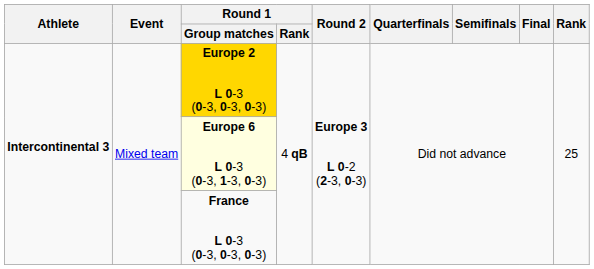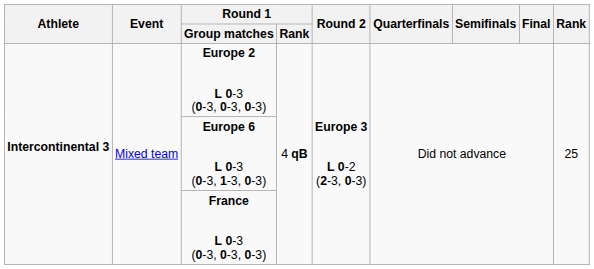(229, 80) gold background -> (229, 80) no background
(229, 154) lightyellow background -> (229, 154) no background
